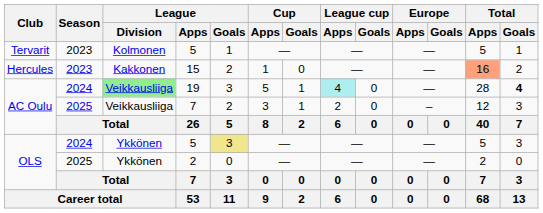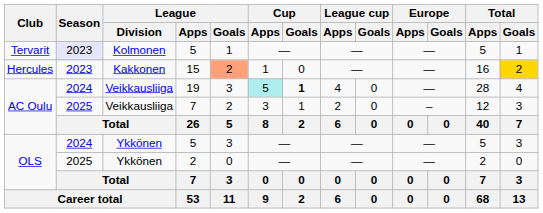(79, 50) no background -> (79, 50) lavender background
(229, 69) no background -> (229, 69) lightsalmon background
(483, 69) lightsalmon background -> (483, 69) no background
(519, 69) no background -> (519, 69) gold background
(139, 87) lightgreen background -> (139, 87) no background
(265, 87) no background -> (265, 87) paleturquoise background
(302, 87) normal -> (302, 87) bold
(338, 87) paleturquoise background -> (338, 87) no background
(519, 87) bold -> (519, 87) normal
(229, 143) khaki background -> (229, 143) no background
